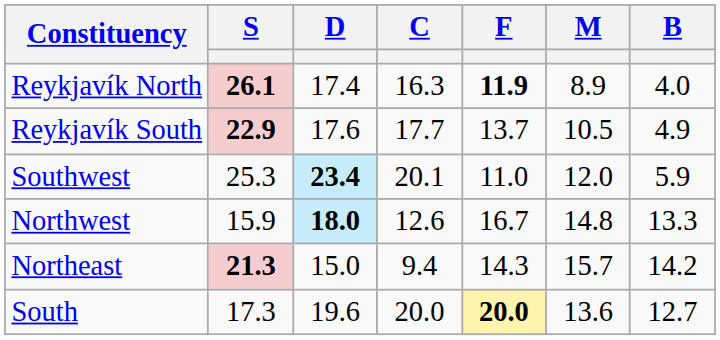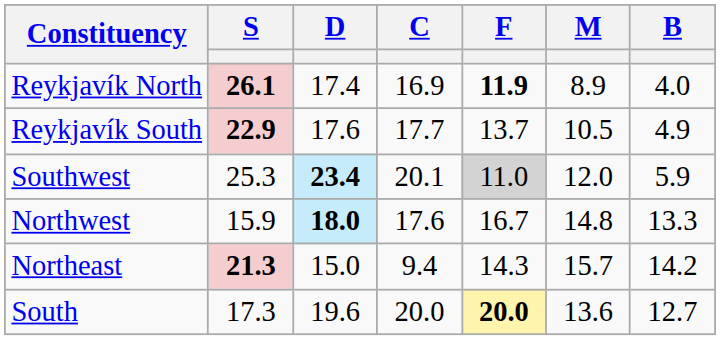(419, 85) 16.3 -> (419, 85) 16.9
(504, 175) no background -> (504, 175) lightgrey background
(419, 220) 12.6 -> (419, 220) 17.6
